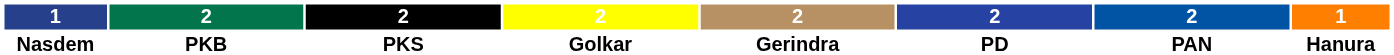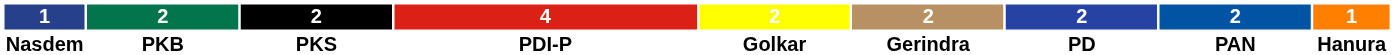+ column: (545, 16)
